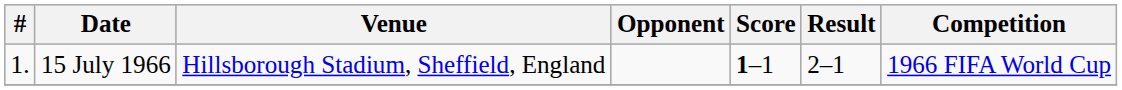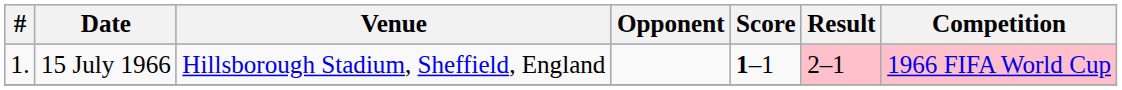(826, 64) no background -> (826, 64) pink background
(999, 64) no background -> (999, 64) pink background
